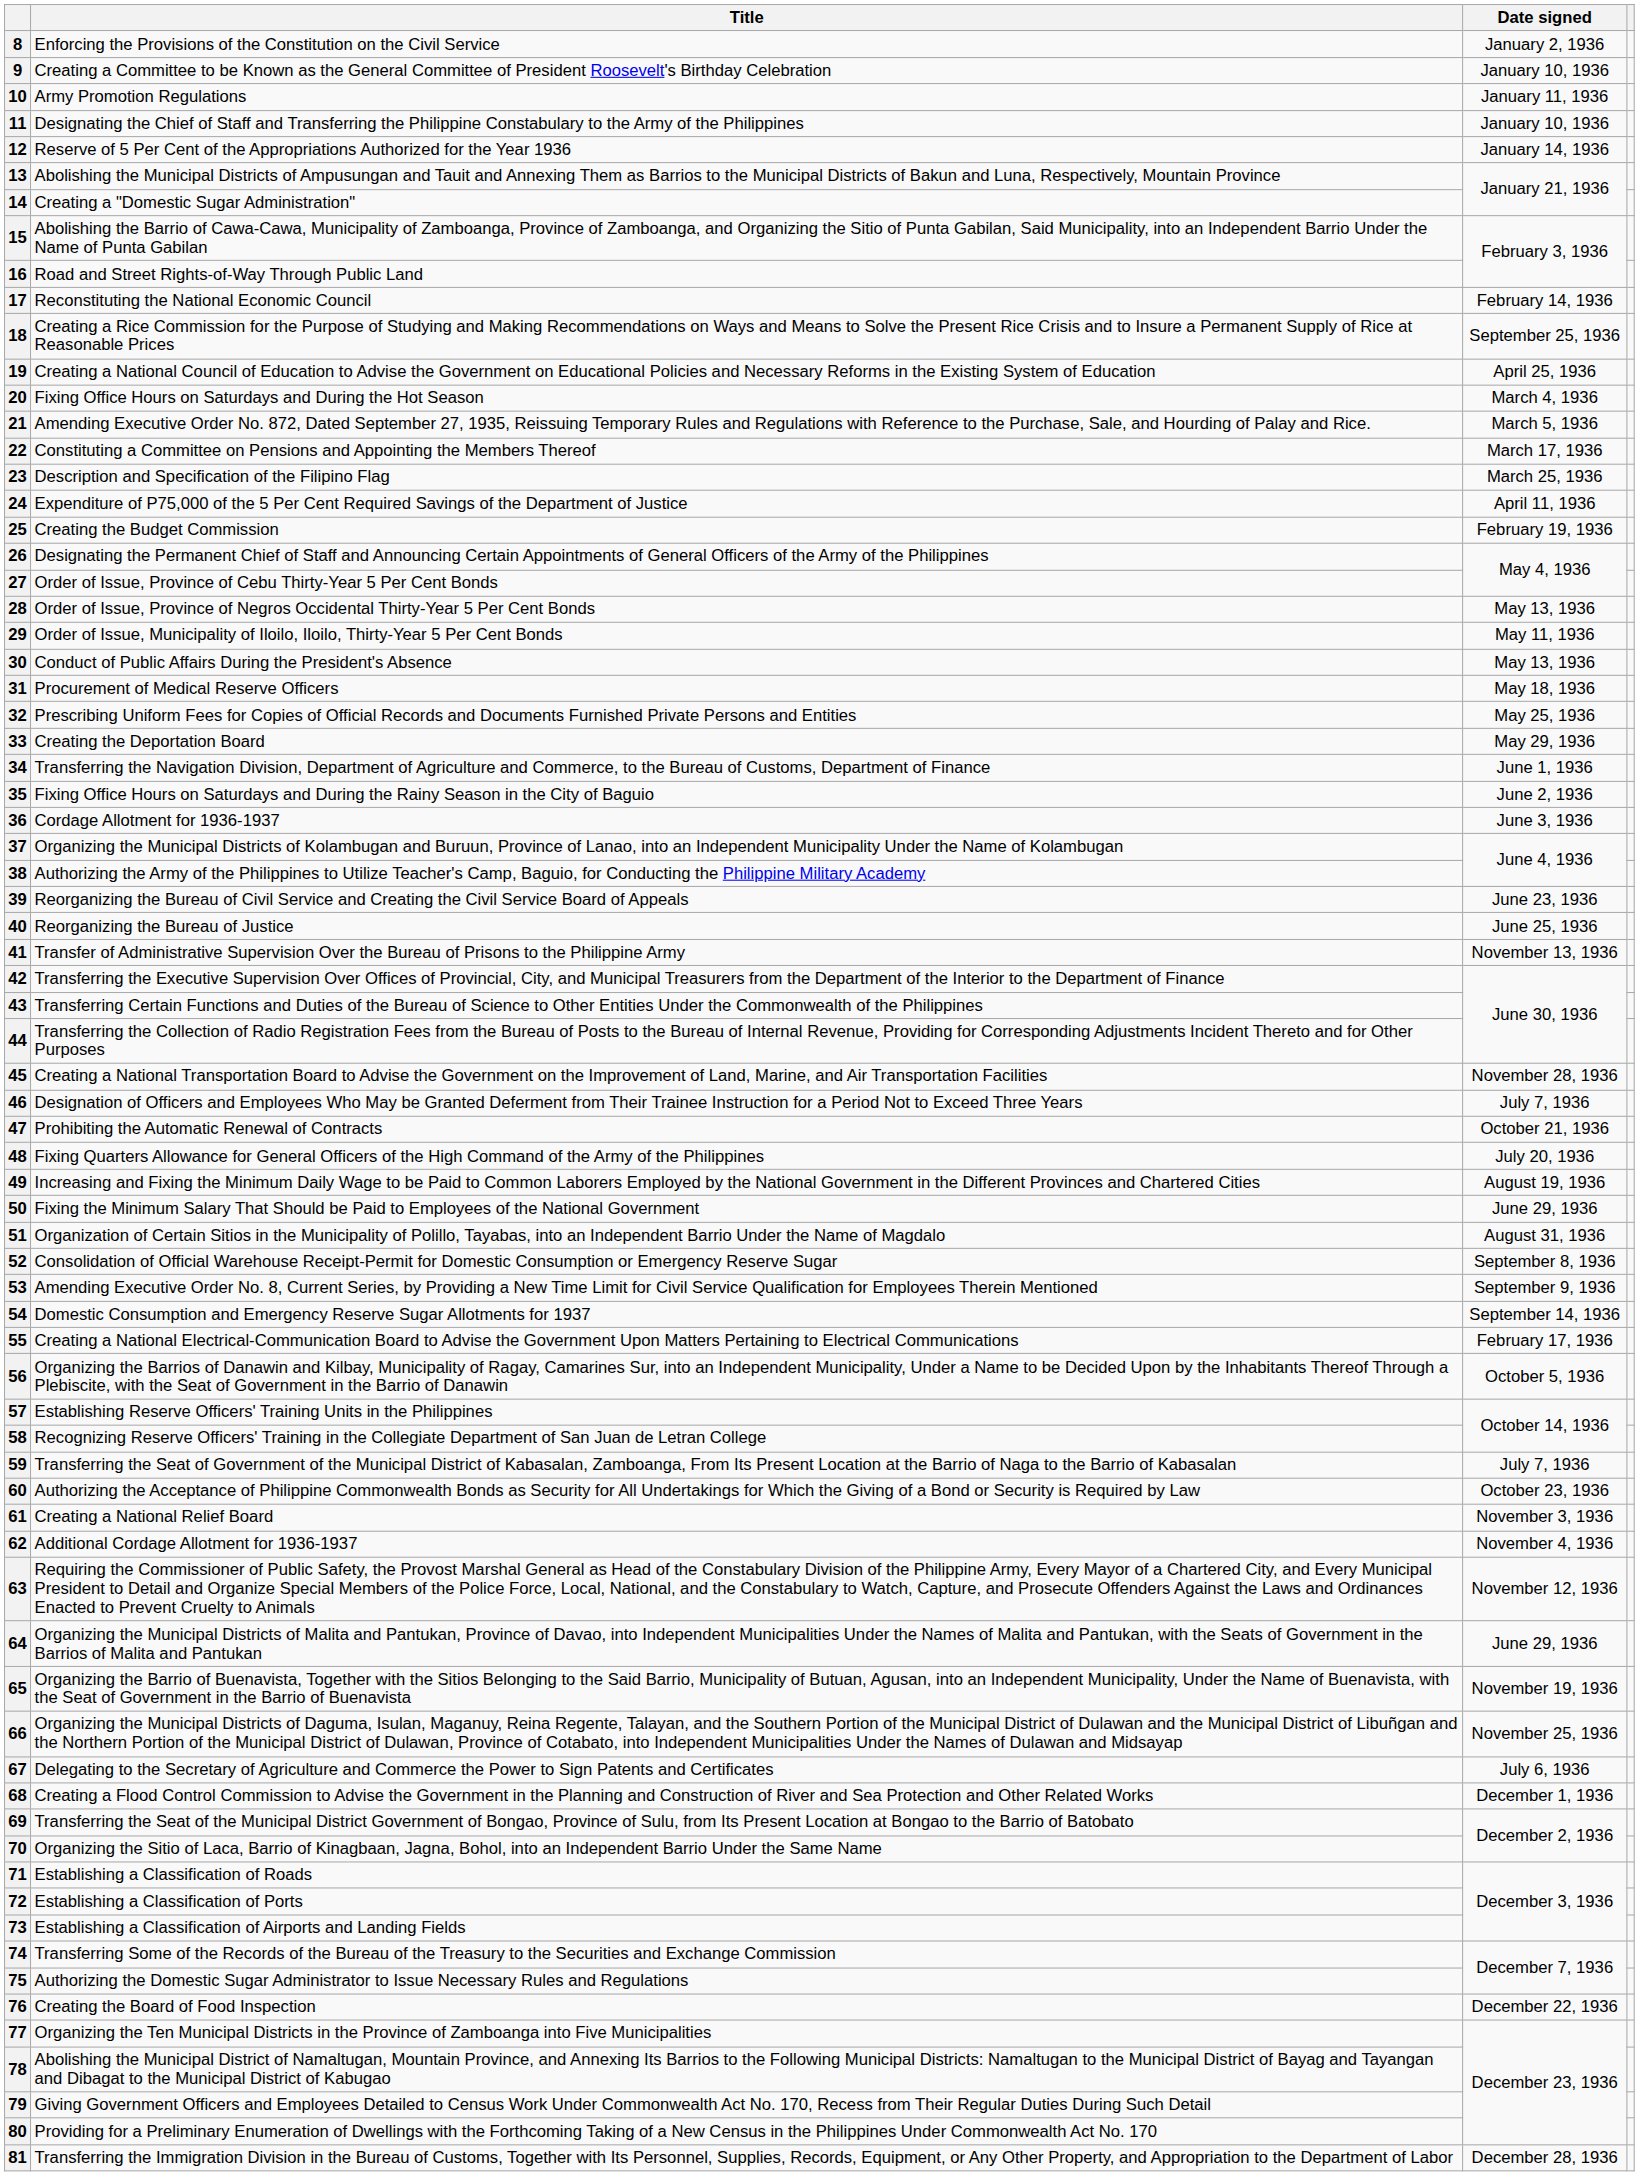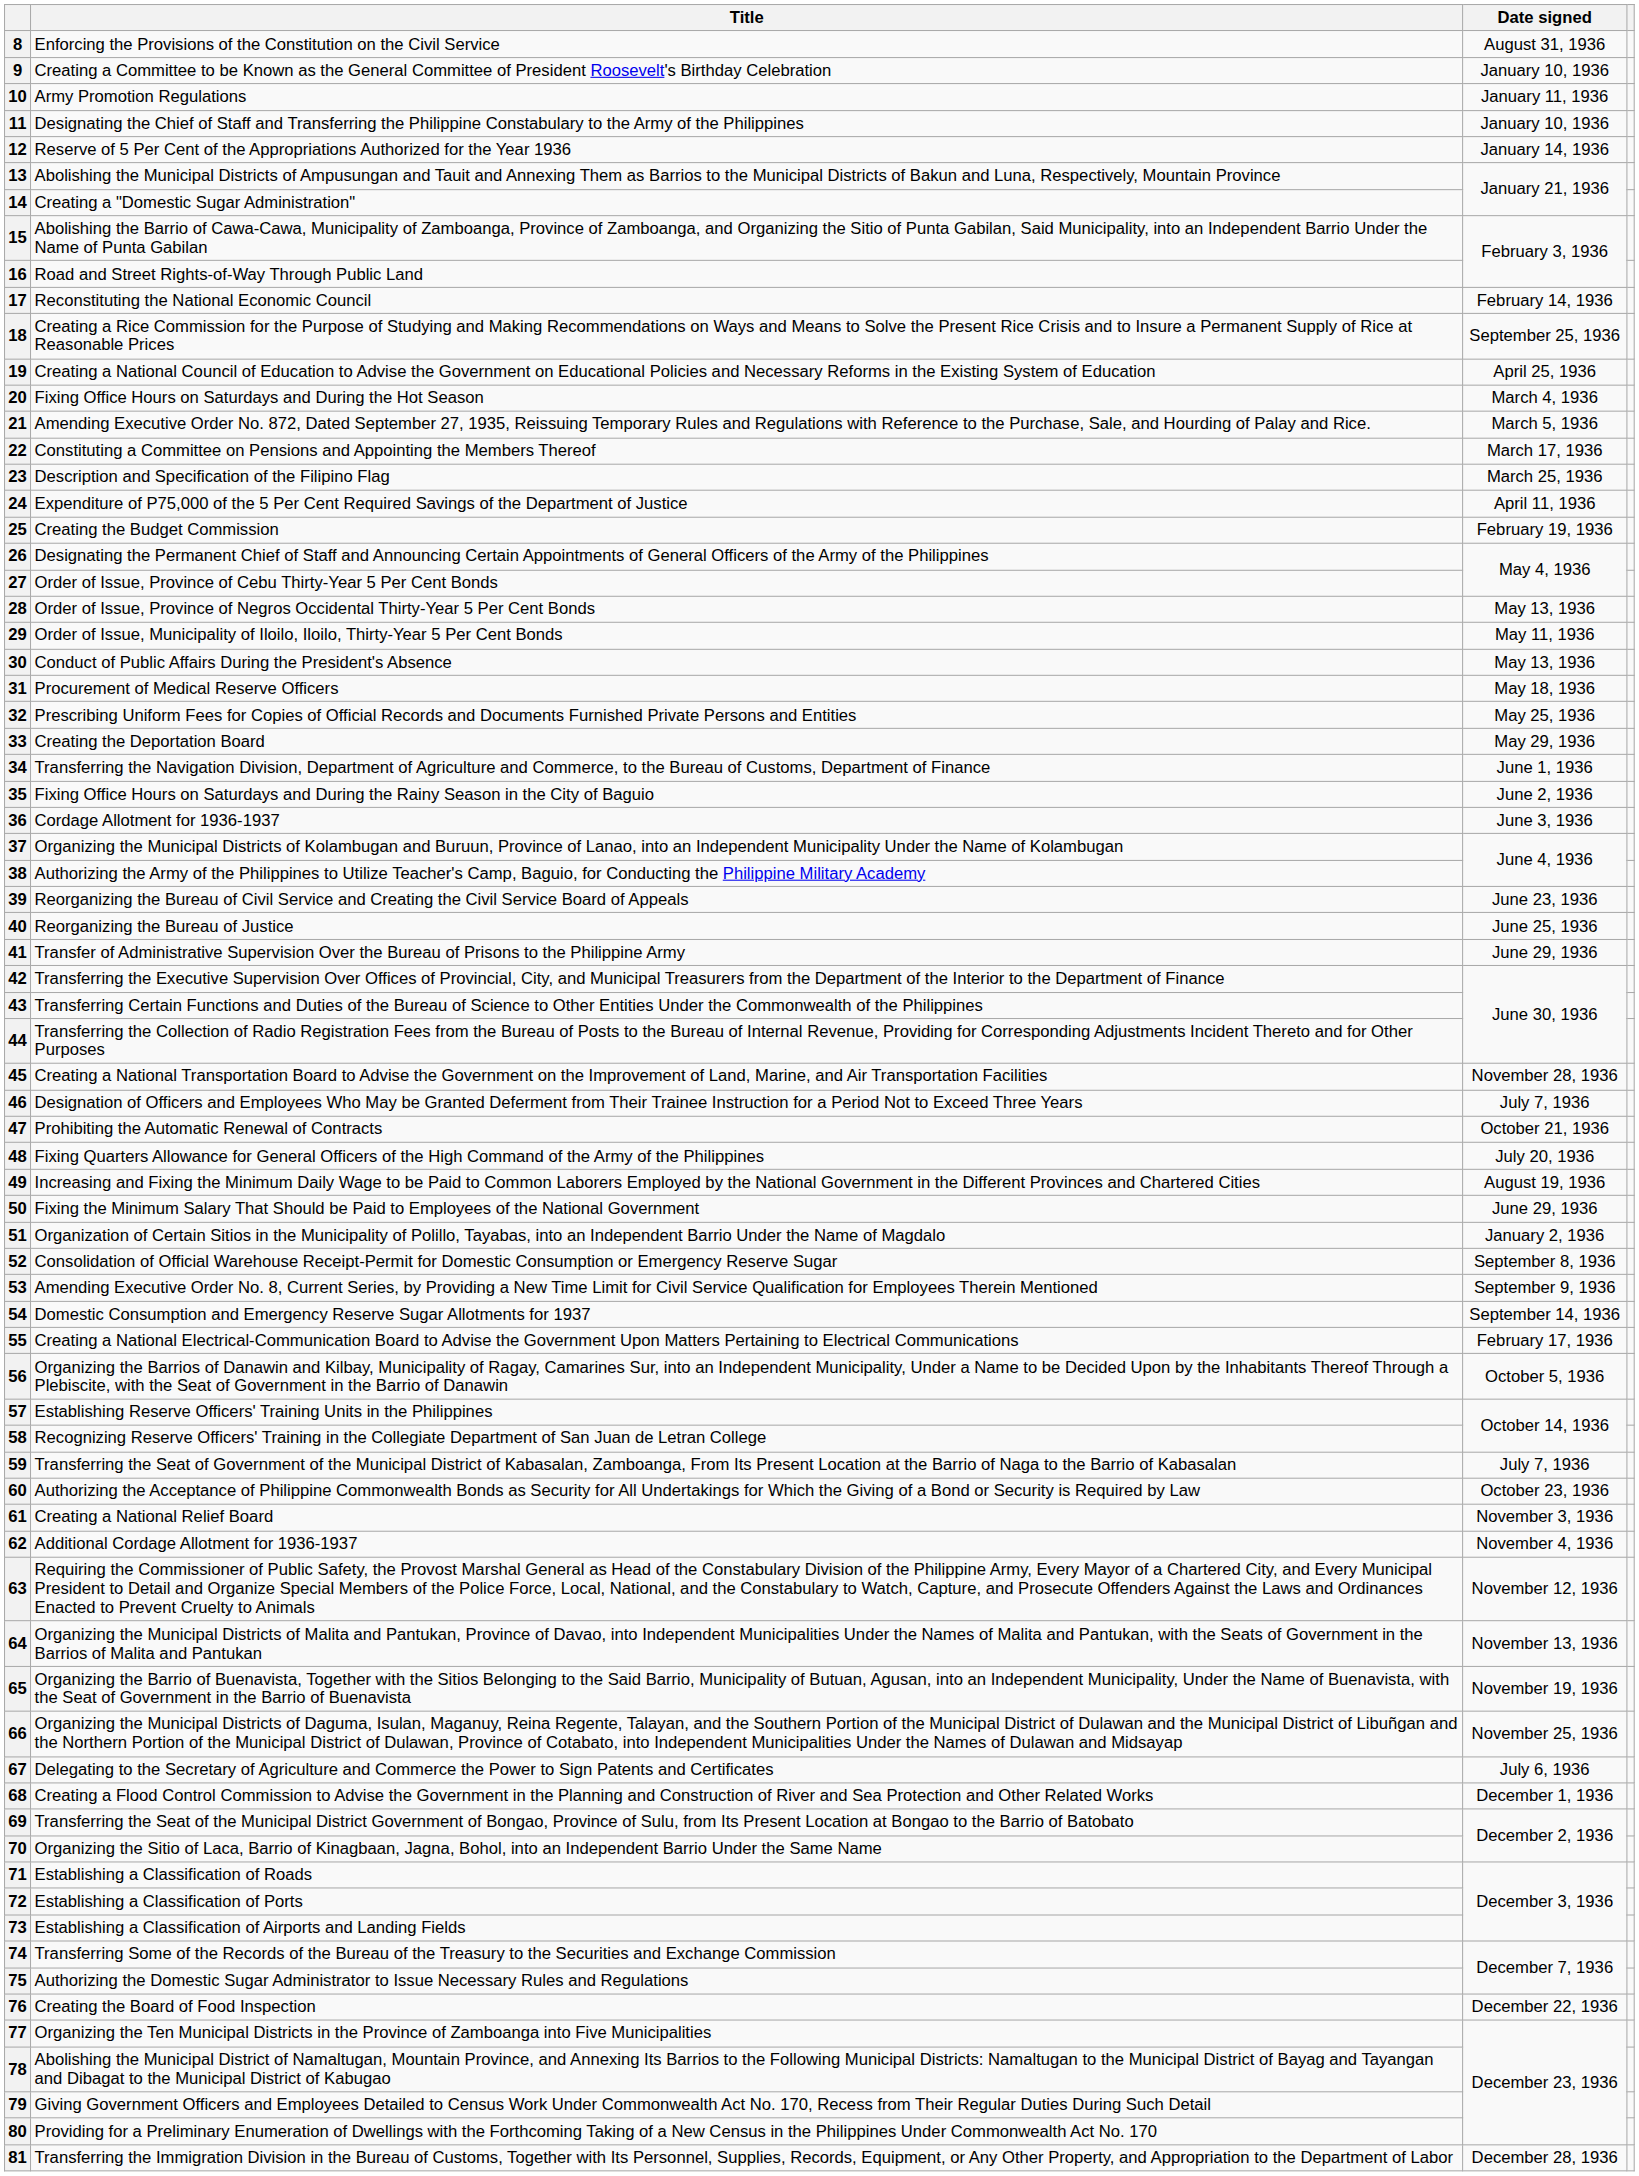(1545, 44) January 2, 1936 -> (1545, 44) August 31, 1936
(1545, 952) November 13, 1936 -> (1545, 952) June 29, 1936
(1545, 1235) August 31, 1936 -> (1545, 1235) January 2, 1936
(1545, 1643) June 29, 1936 -> (1545, 1643) November 13, 1936
